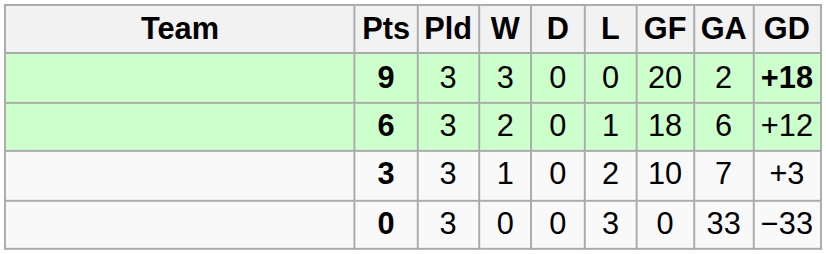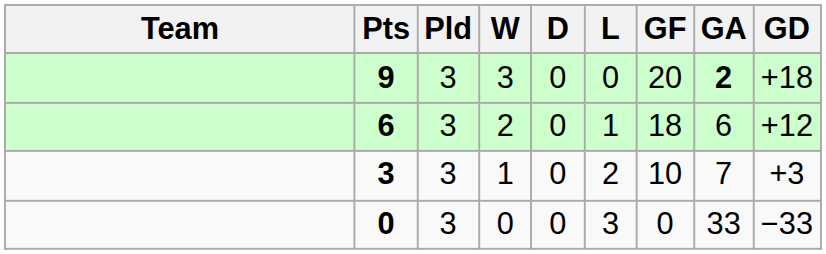(724, 77) normal -> (724, 77) bold
(787, 77) bold -> (787, 77) normal
